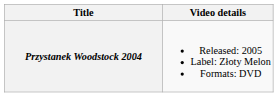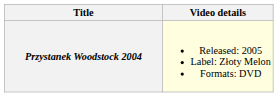(218, 62) no background -> (218, 62) lightyellow background
